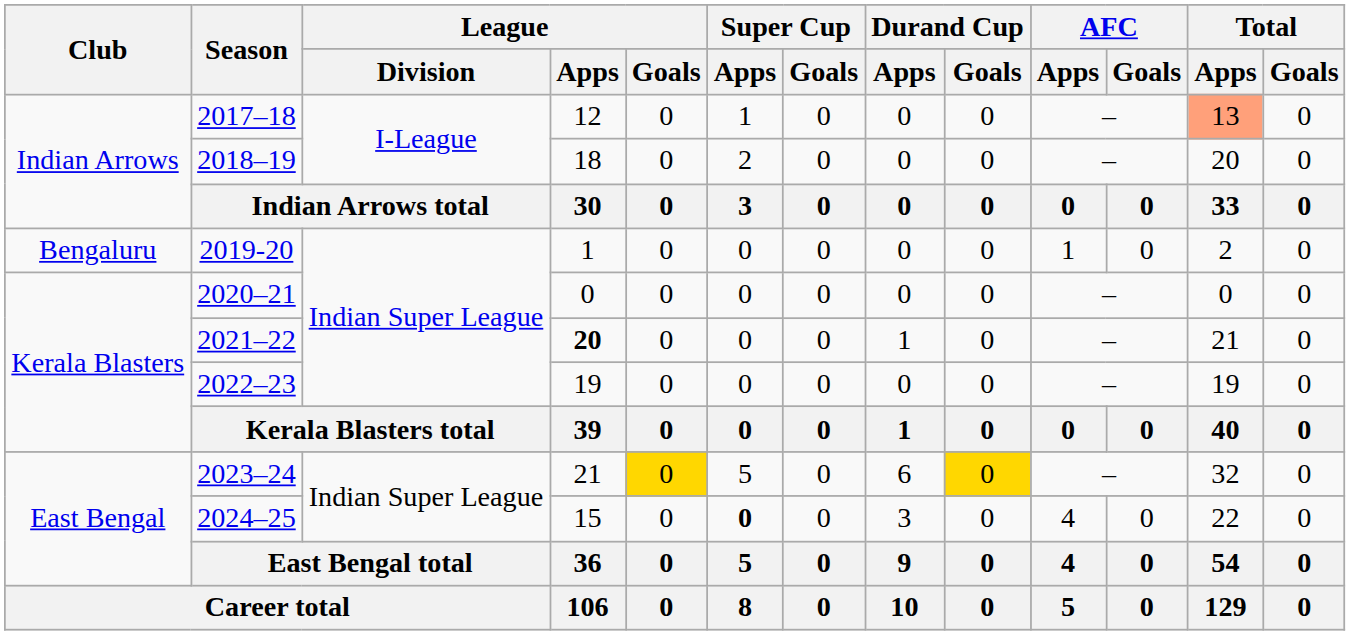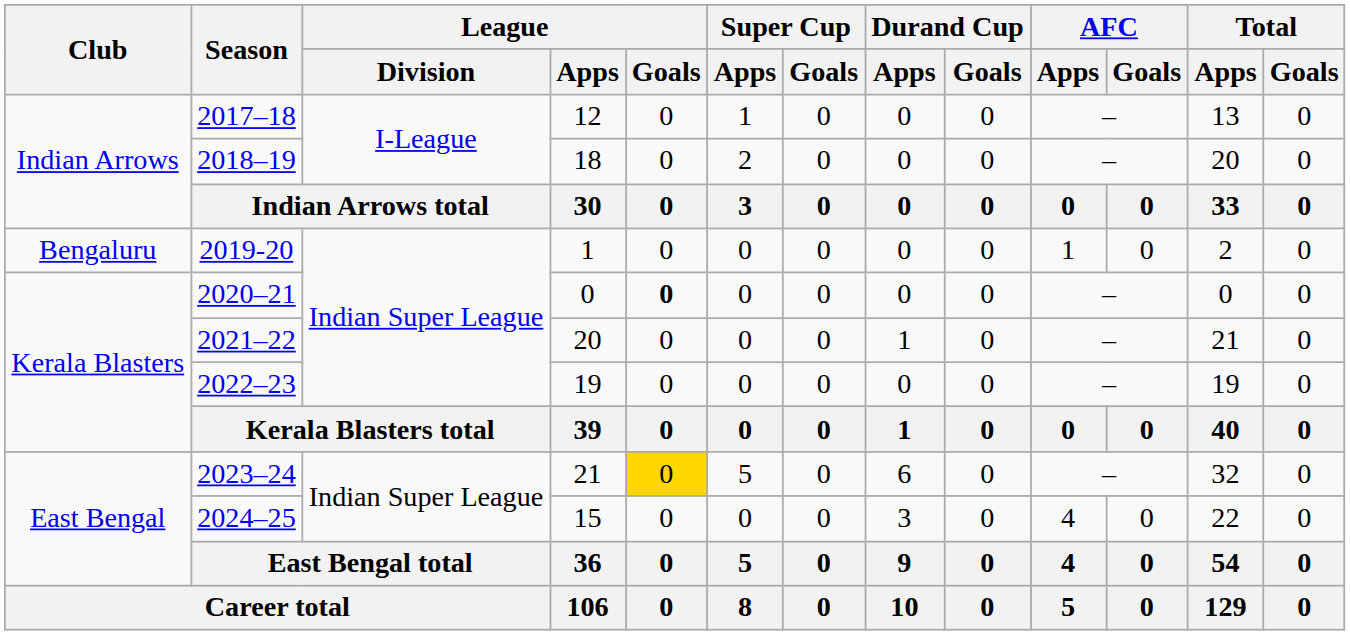(1225, 116) lightsalmon background -> (1225, 116) no background
(666, 294) normal -> (666, 294) bold
(588, 339) bold -> (588, 339) normal
(987, 473) gold background -> (987, 473) no background
(745, 518) bold -> (745, 518) normal
